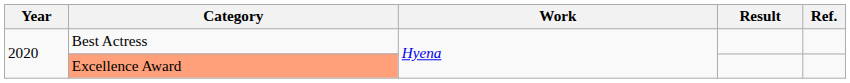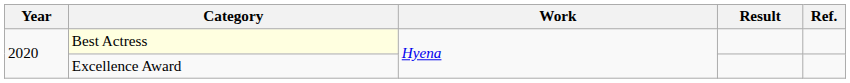(110, 40) no background -> (110, 40) lightyellow background
(127, 65) lightsalmon background -> (127, 65) no background
